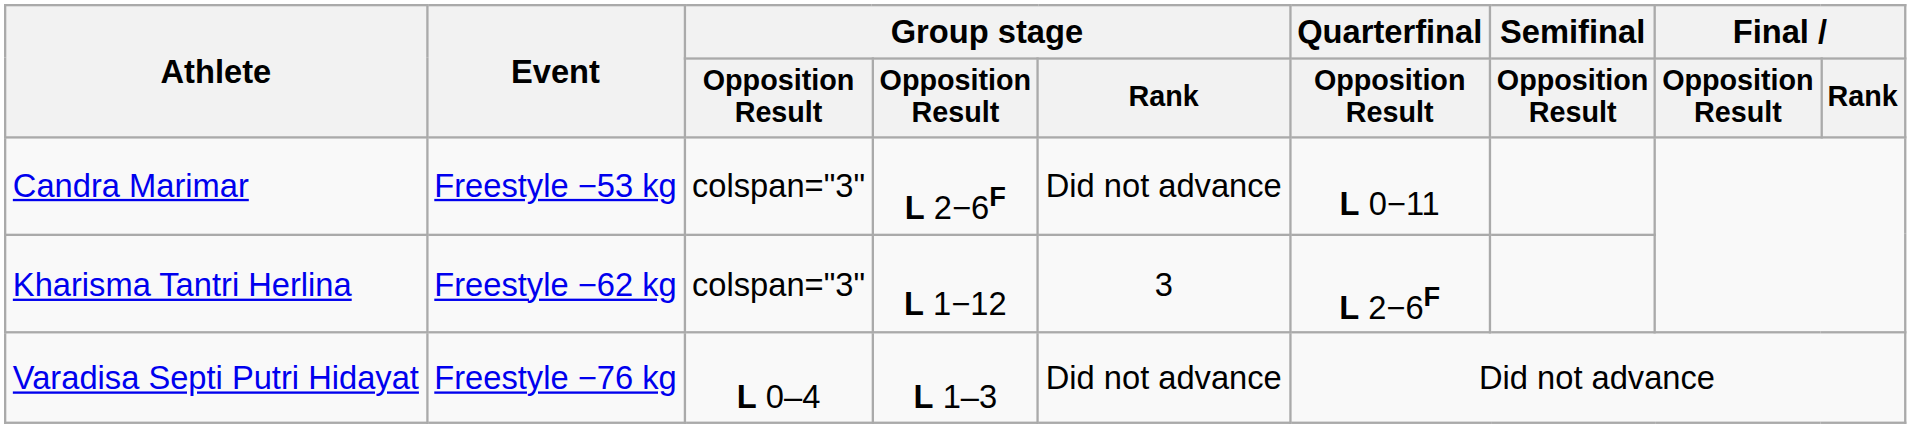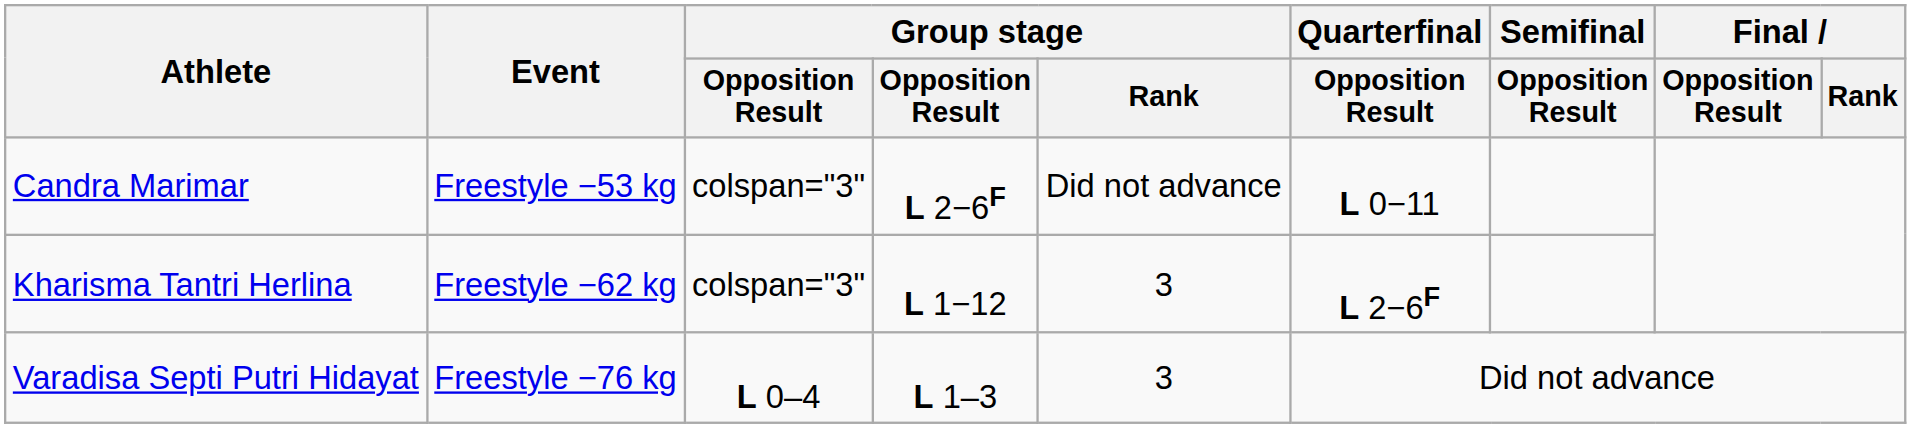(1164, 378) Did not advance -> (1164, 378) 3
